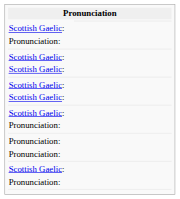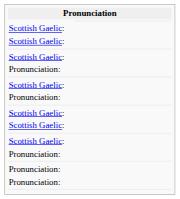(34, 41) Pronunciation: -> (37, 41) Scottish Gaelic:
(37, 69) Scottish Gaelic: -> (34, 69) Pronunciation:
(37, 97) Scottish Gaelic: -> (34, 97) Pronunciation:
(34, 125) Pronunciation: -> (37, 125) Scottish Gaelic:
(34, 141) Pronunciation: -> (37, 141) Scottish Gaelic:
(37, 169) Scottish Gaelic: -> (34, 169) Pronunciation:
